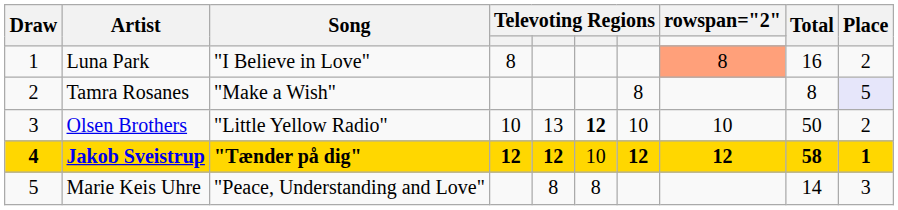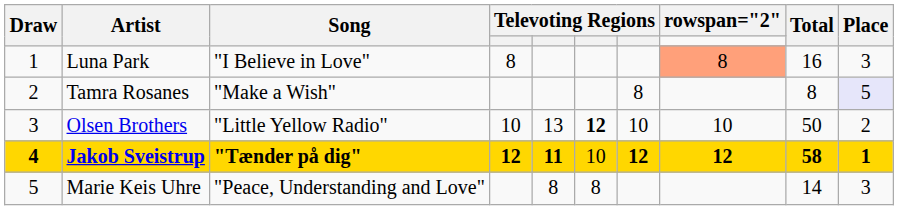(866, 61) 2 -> (866, 61) 3
(553, 156) 12 -> (553, 156) 11
